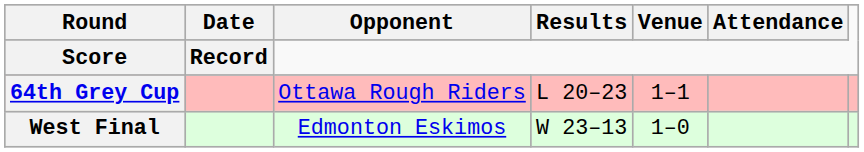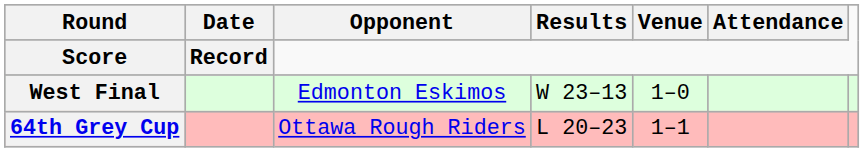rows swapped: (95, 129) <-> (95, 93)
